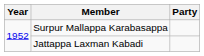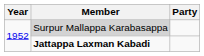(101, 28) no background -> (101, 28) lightgrey background
(88, 43) normal -> (92, 43) bold
